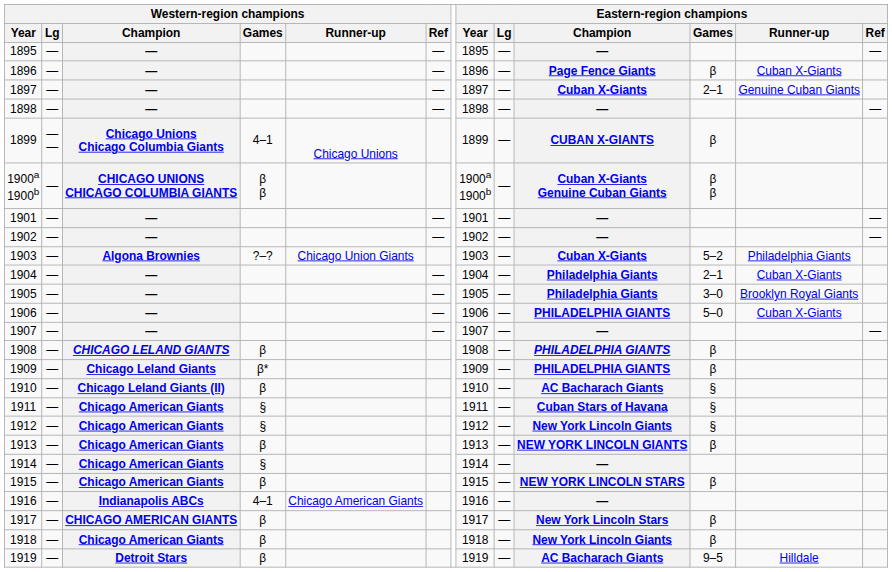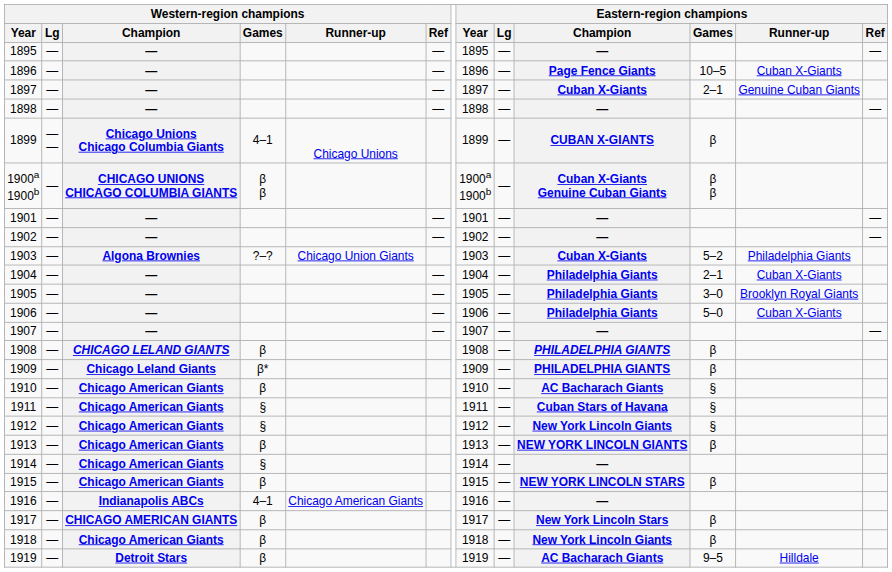(713, 71) β -> (713, 71) 10–5
(602, 313) PHILADELPHIA GIANTS -> (602, 313) Philadelphia Giants
(151, 388) Chicago Leland Giants (II) -> (151, 388) Chicago American Giants
